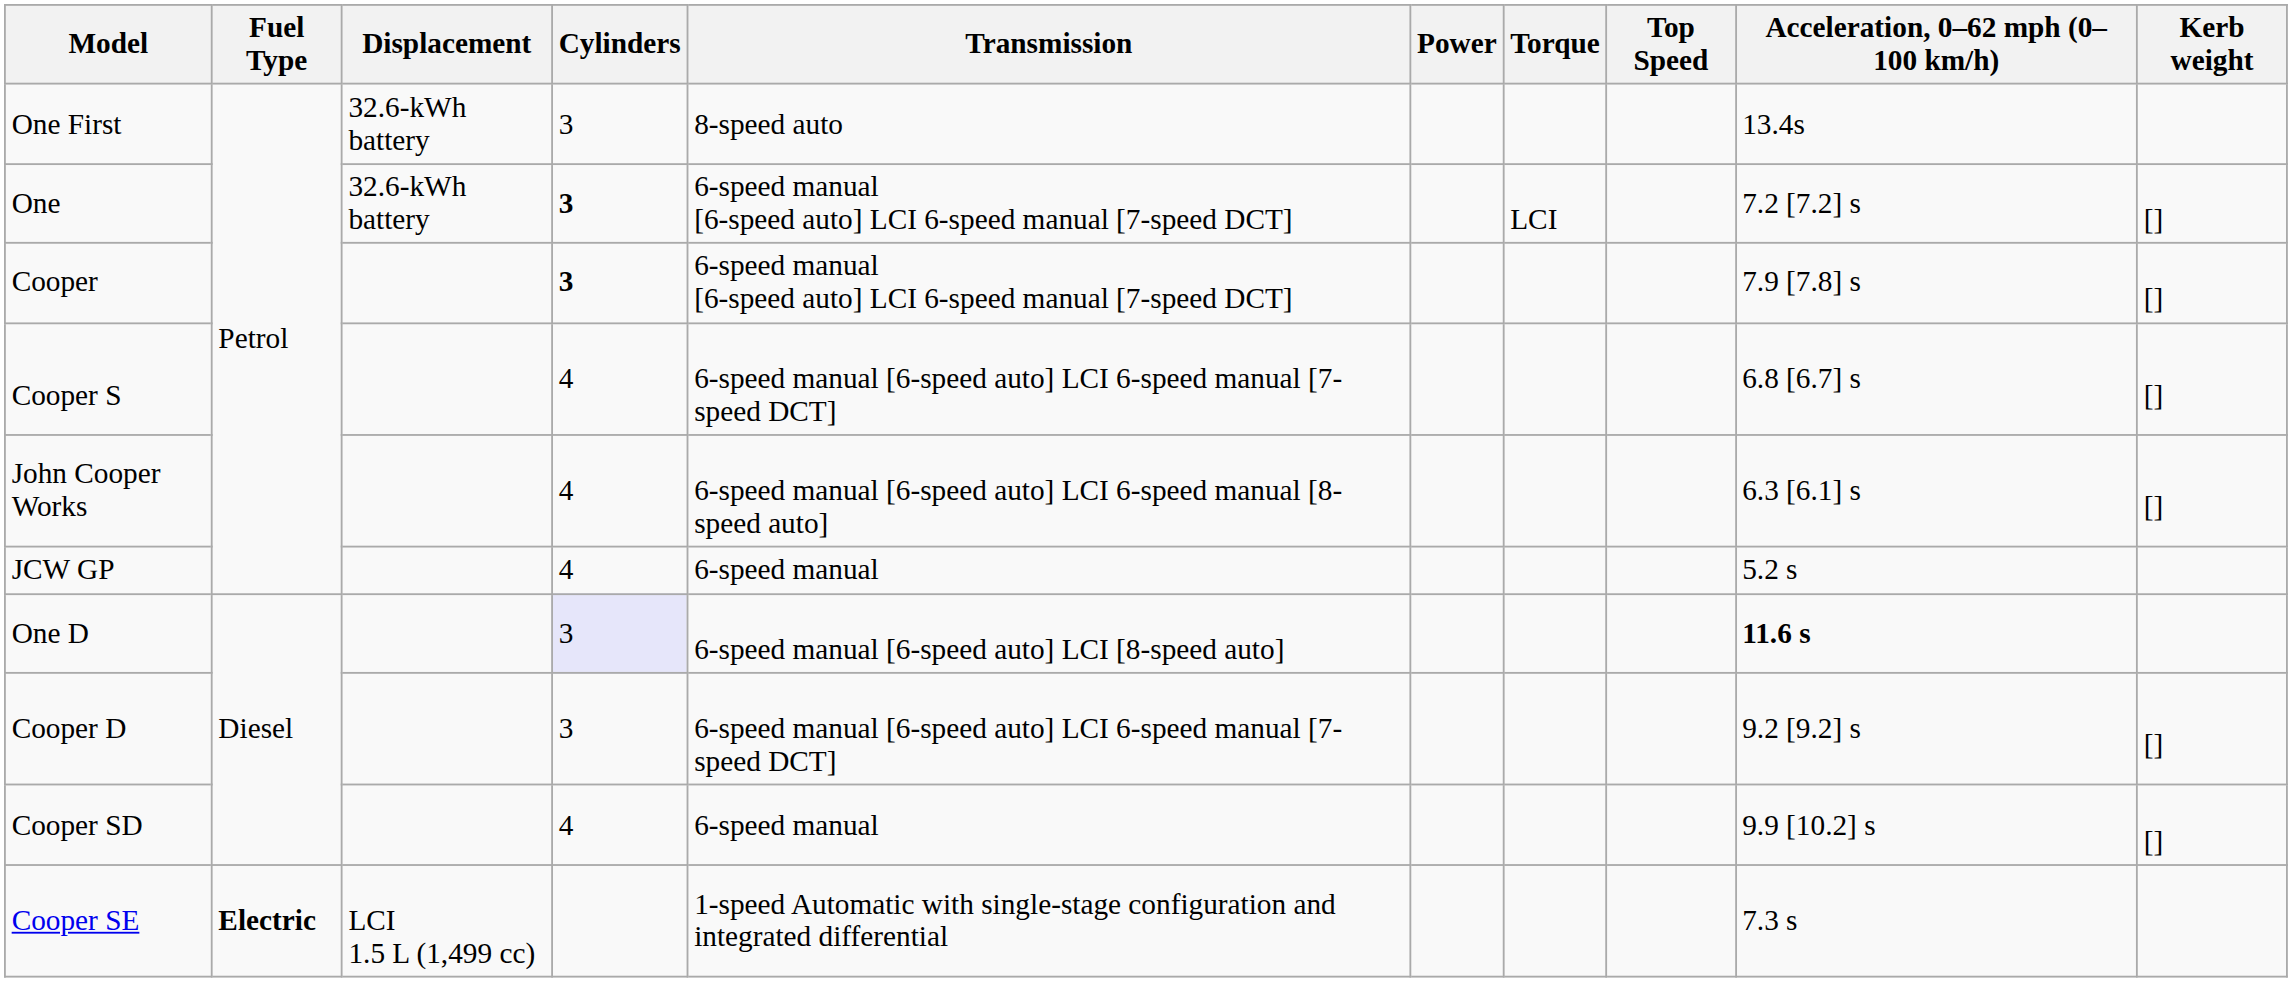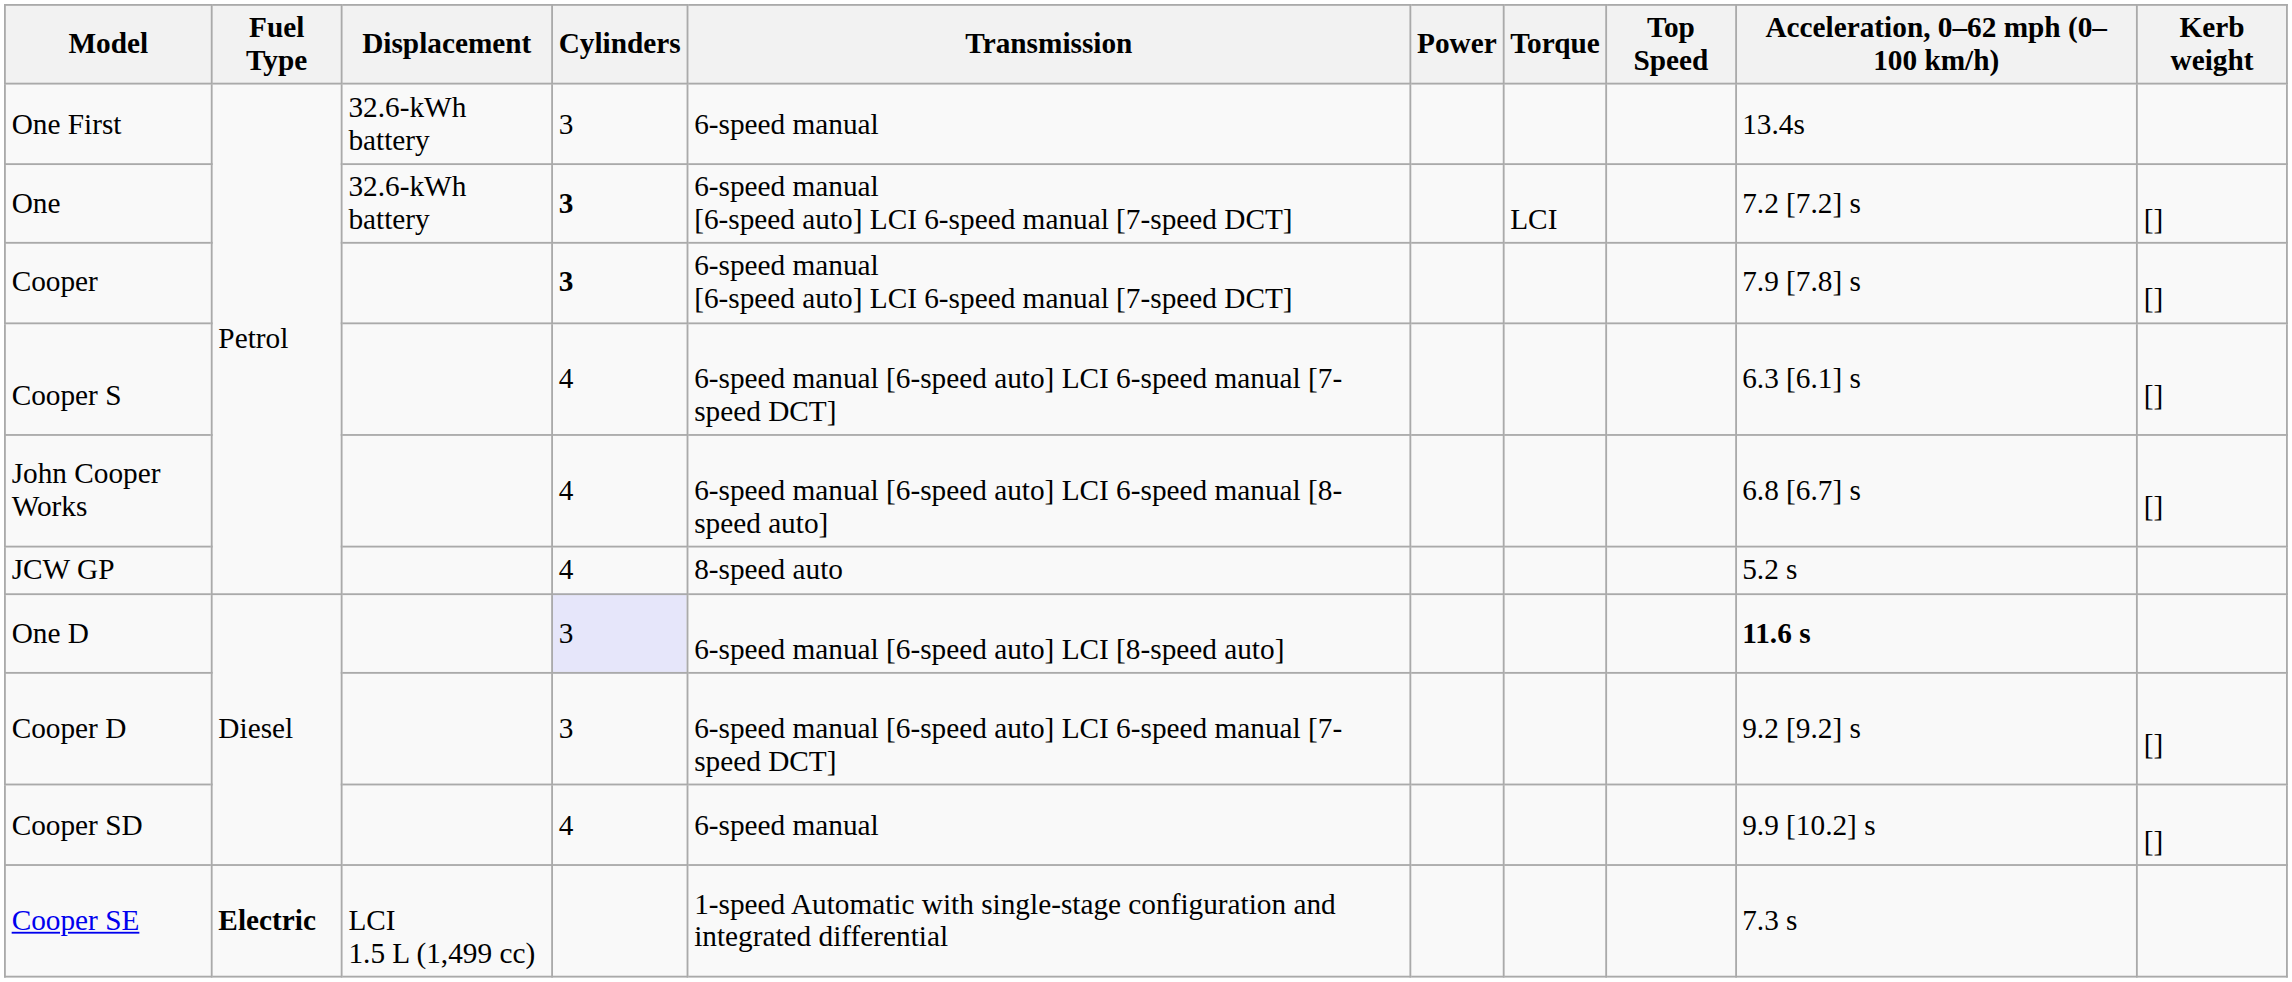(769, 123) 8-speed auto -> (786, 123) 6-speed manual
(1802, 378) 6.8 [6.7] s -> (1802, 378) 6.3 [6.1] s
(1802, 490) 6.3 [6.1] s -> (1802, 490) 6.8 [6.7] s
(786, 569) 6-speed manual -> (769, 569) 8-speed auto
